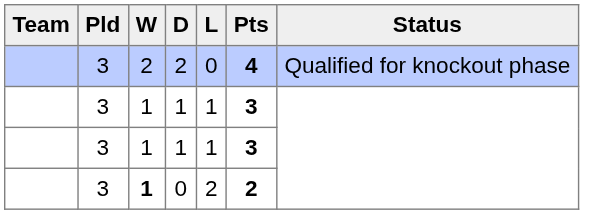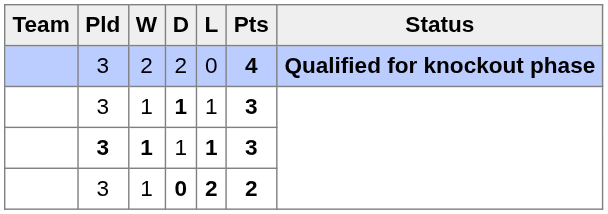(427, 65) normal -> (440, 65) bold
(181, 106) normal -> (181, 106) bold
(103, 147) normal -> (103, 147) bold
(146, 147) normal -> (146, 147) bold
(211, 147) normal -> (211, 147) bold
(146, 188) bold -> (146, 188) normal
(181, 188) normal -> (181, 188) bold
(211, 188) normal -> (211, 188) bold
